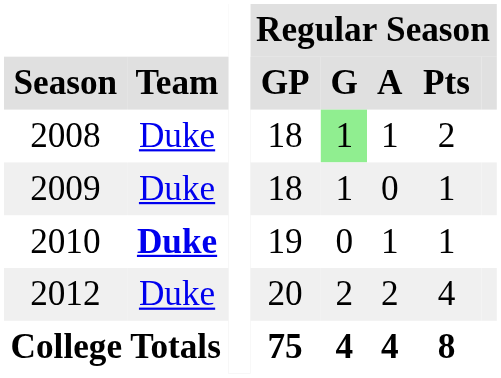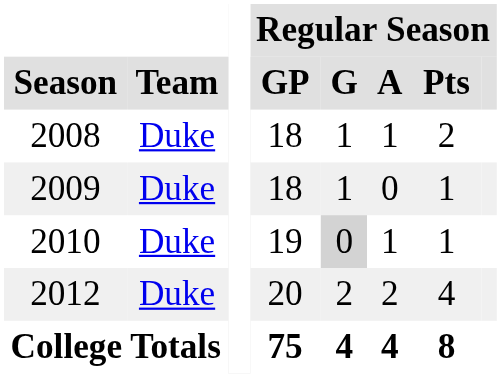(344, 135) lightgreen background -> (344, 135) no background
(177, 241) bold -> (177, 241) normal
(344, 241) no background -> (344, 241) lightgrey background
